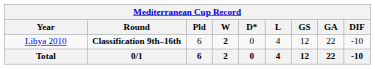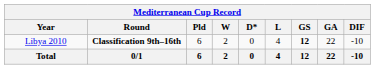(226, 42) bold -> (226, 42) normal
(304, 42) normal -> (304, 42) bold
